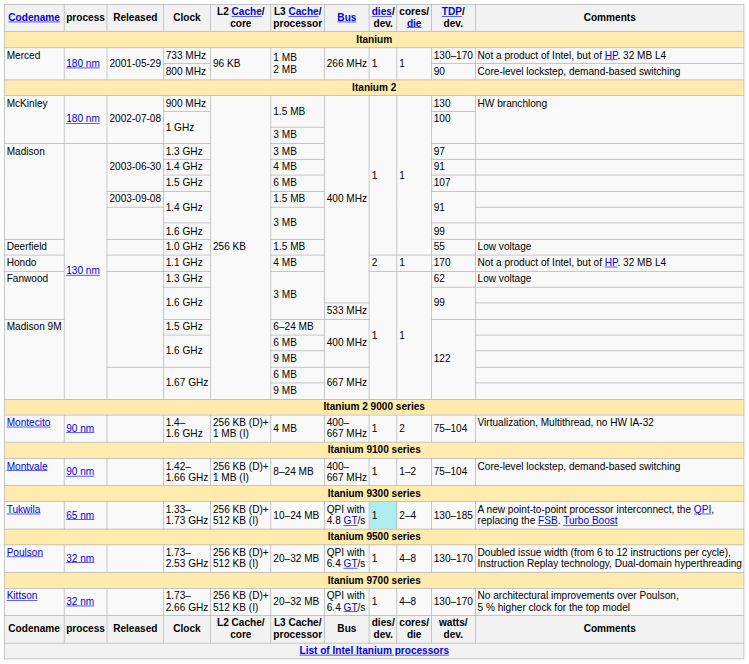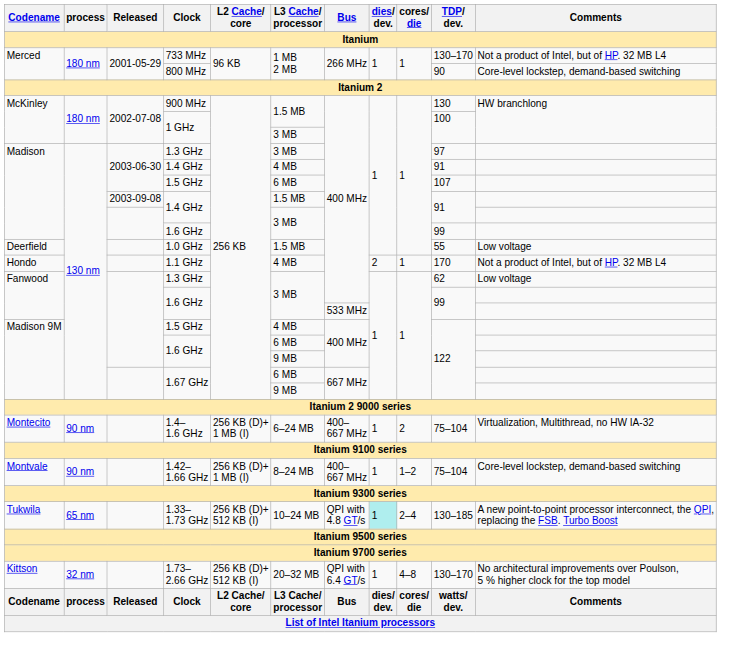(294, 327) 6–24 MB -> (285, 327) 4 MB
(285, 428) 4 MB -> (294, 428) 6–24 MB
- row: (25, 553)
